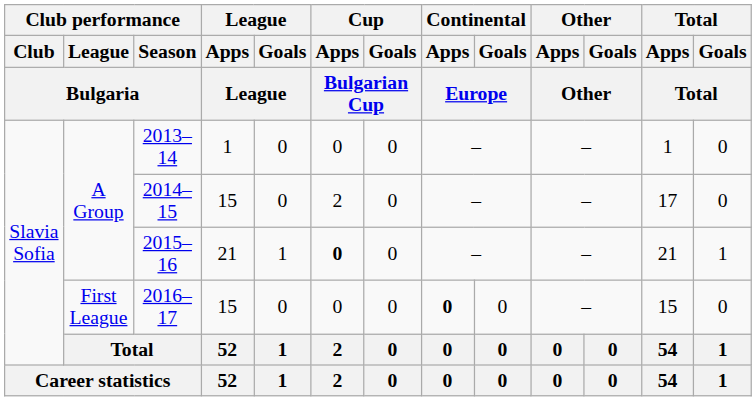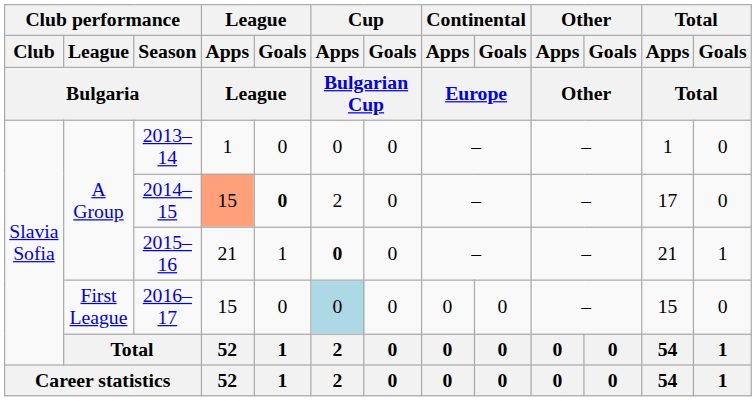(227, 200) no background -> (227, 200) lightsalmon background
(282, 200) normal -> (282, 200) bold
(337, 307) no background -> (337, 307) lightblue background
(448, 307) bold -> (448, 307) normal
